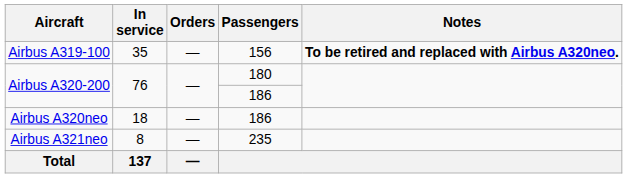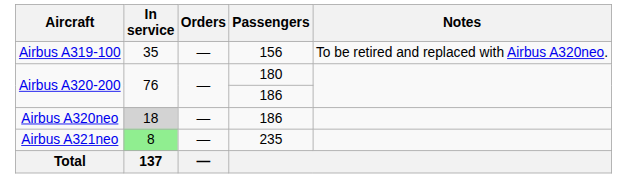(462, 52) bold -> (462, 52) normal
(140, 118) no background -> (151, 118) lightgrey background
(140, 140) no background -> (151, 140) lightgreen background
